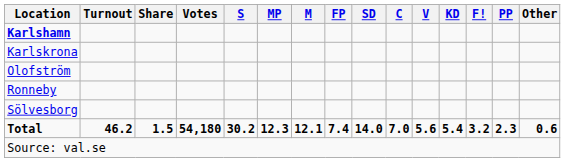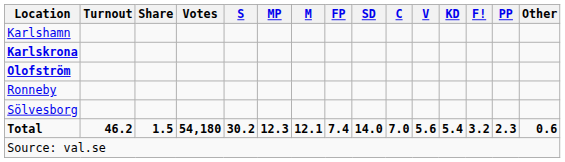(39, 33) bold -> (39, 33) normal
(42, 52) normal -> (42, 52) bold
(39, 71) normal -> (39, 71) bold
